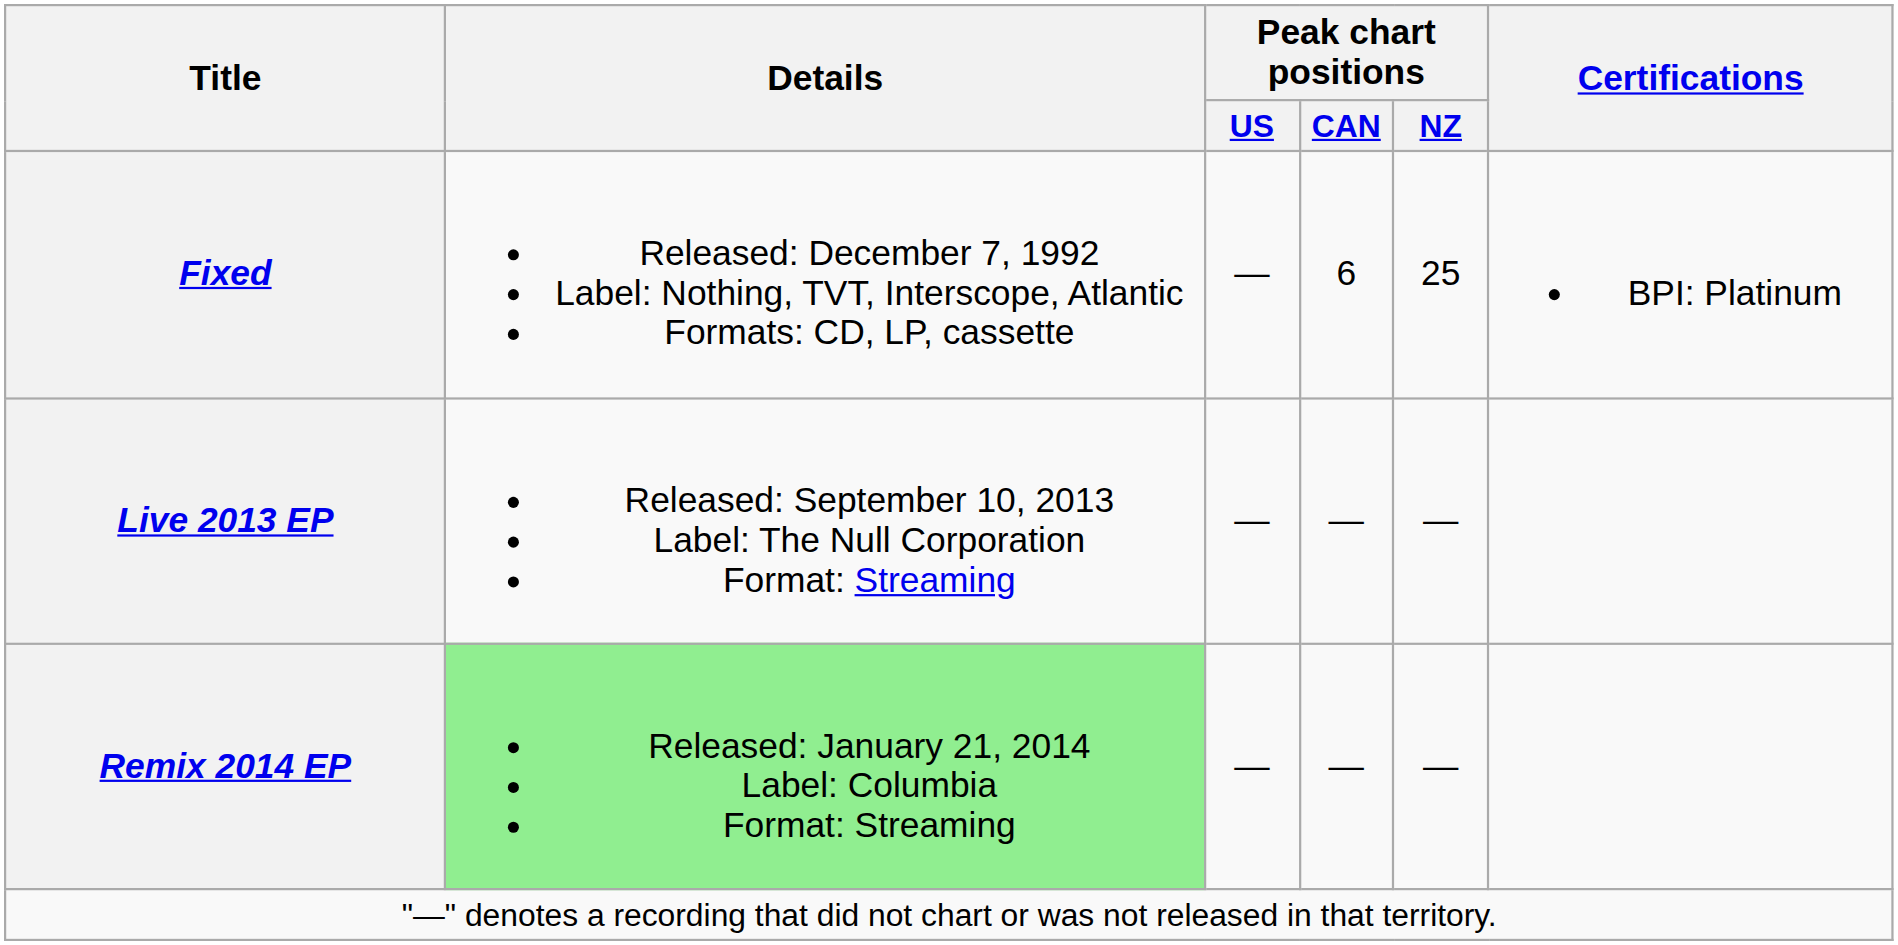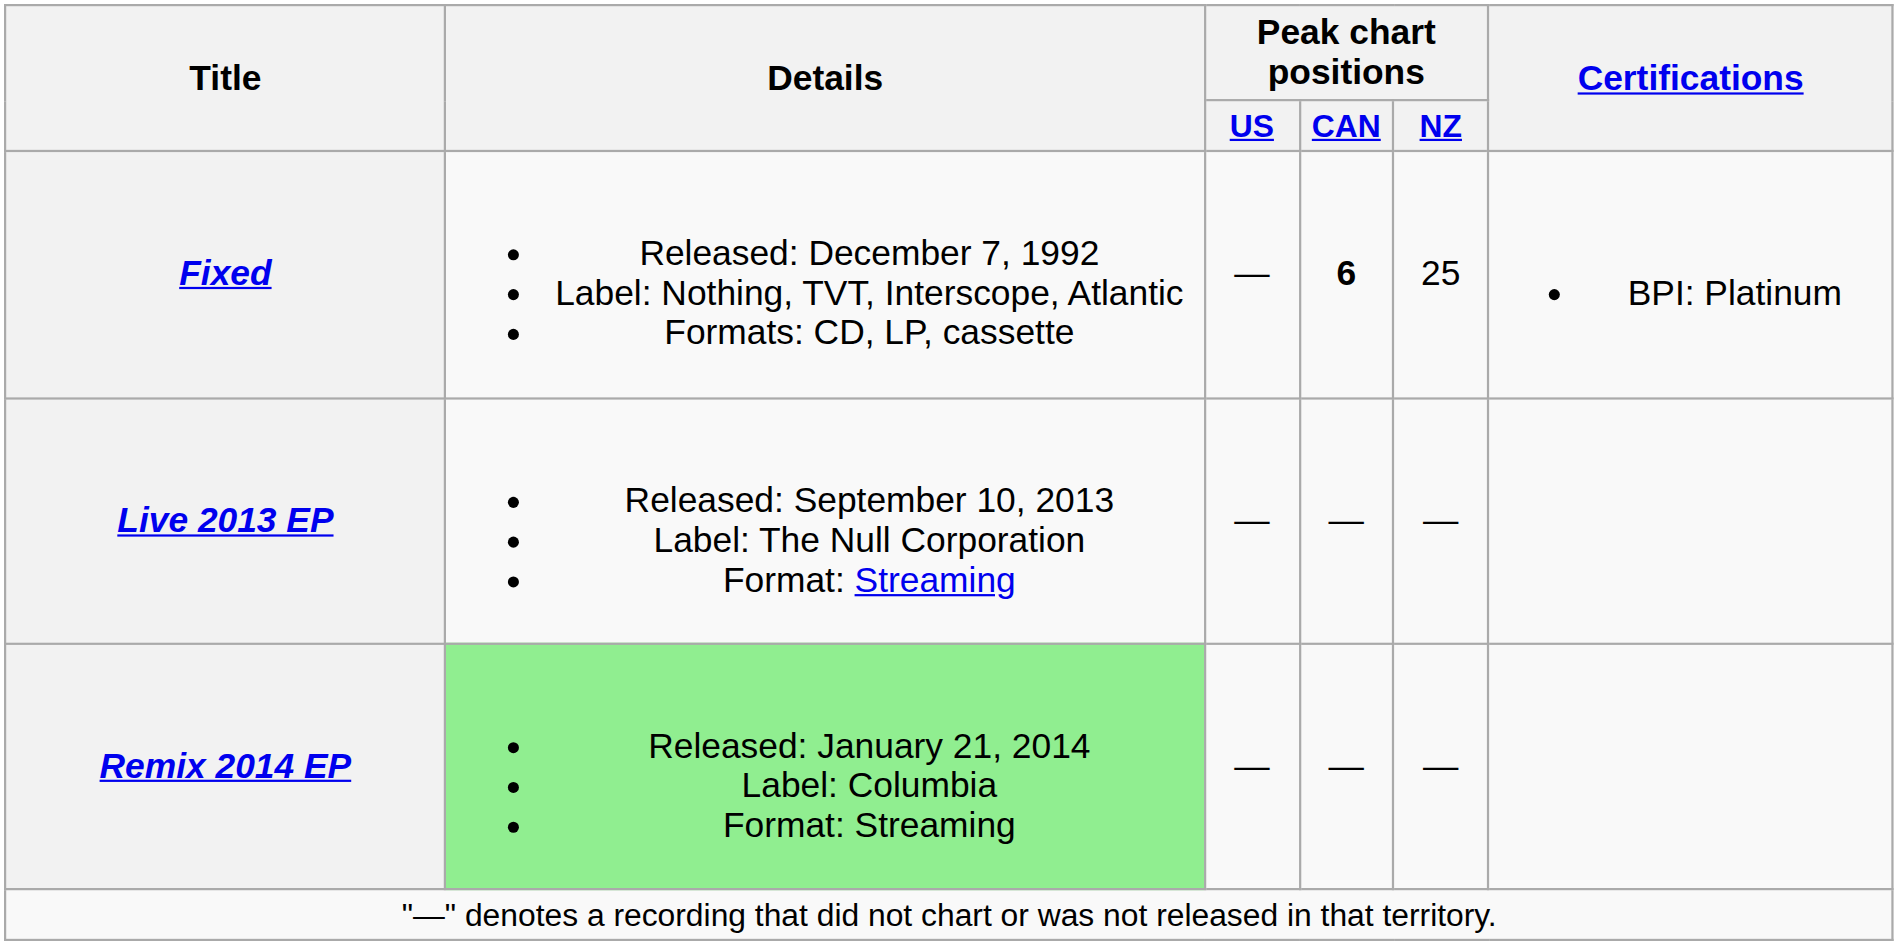(1346, 273) normal -> (1346, 273) bold
